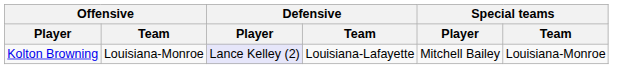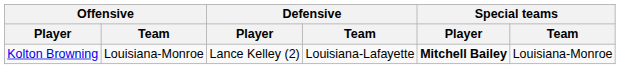(255, 53) lavender background -> (255, 53) no background
(460, 53) normal -> (464, 53) bold
